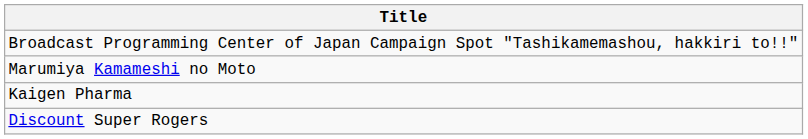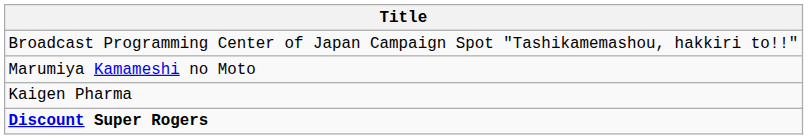(108, 121) normal -> (108, 121) bold
